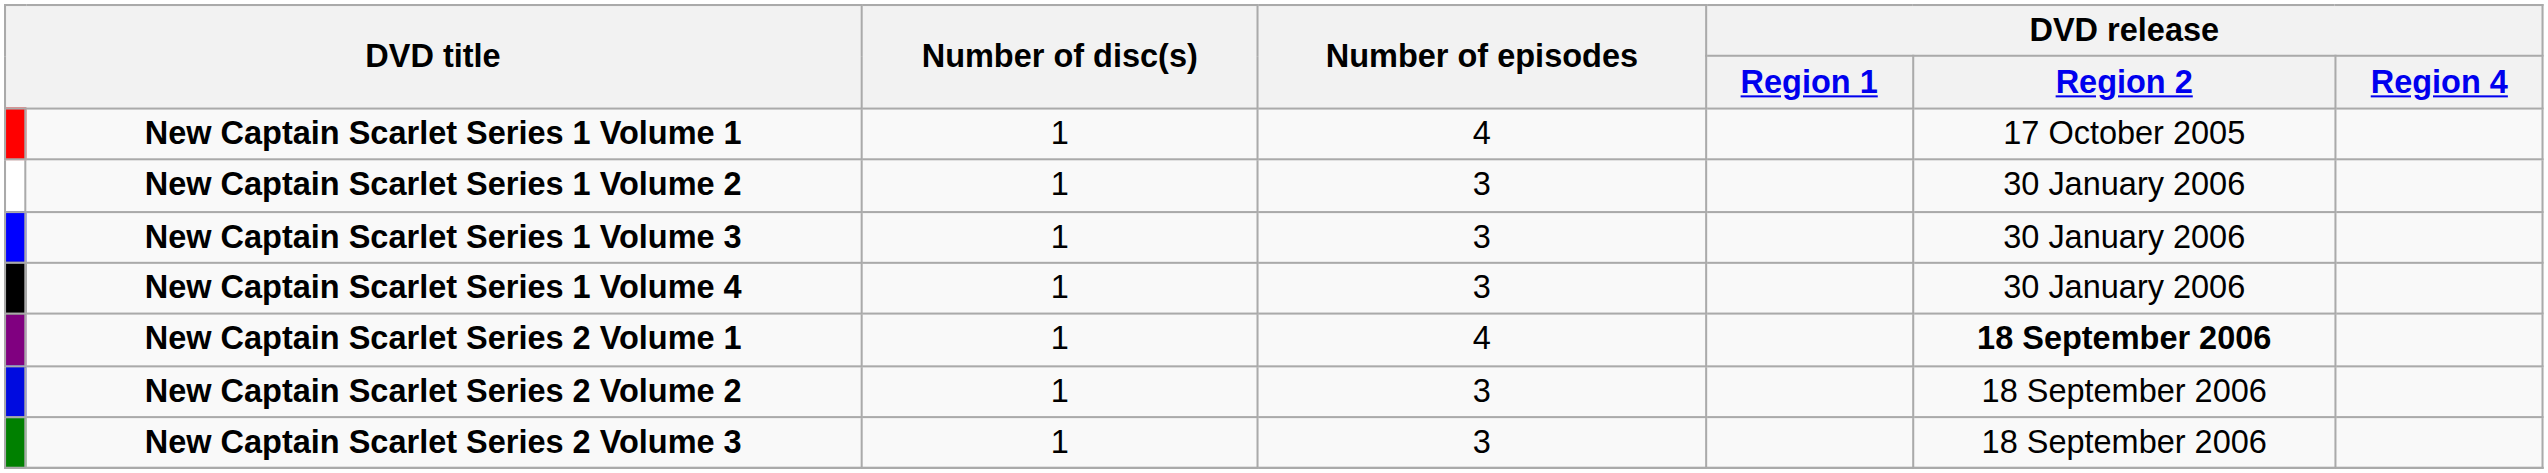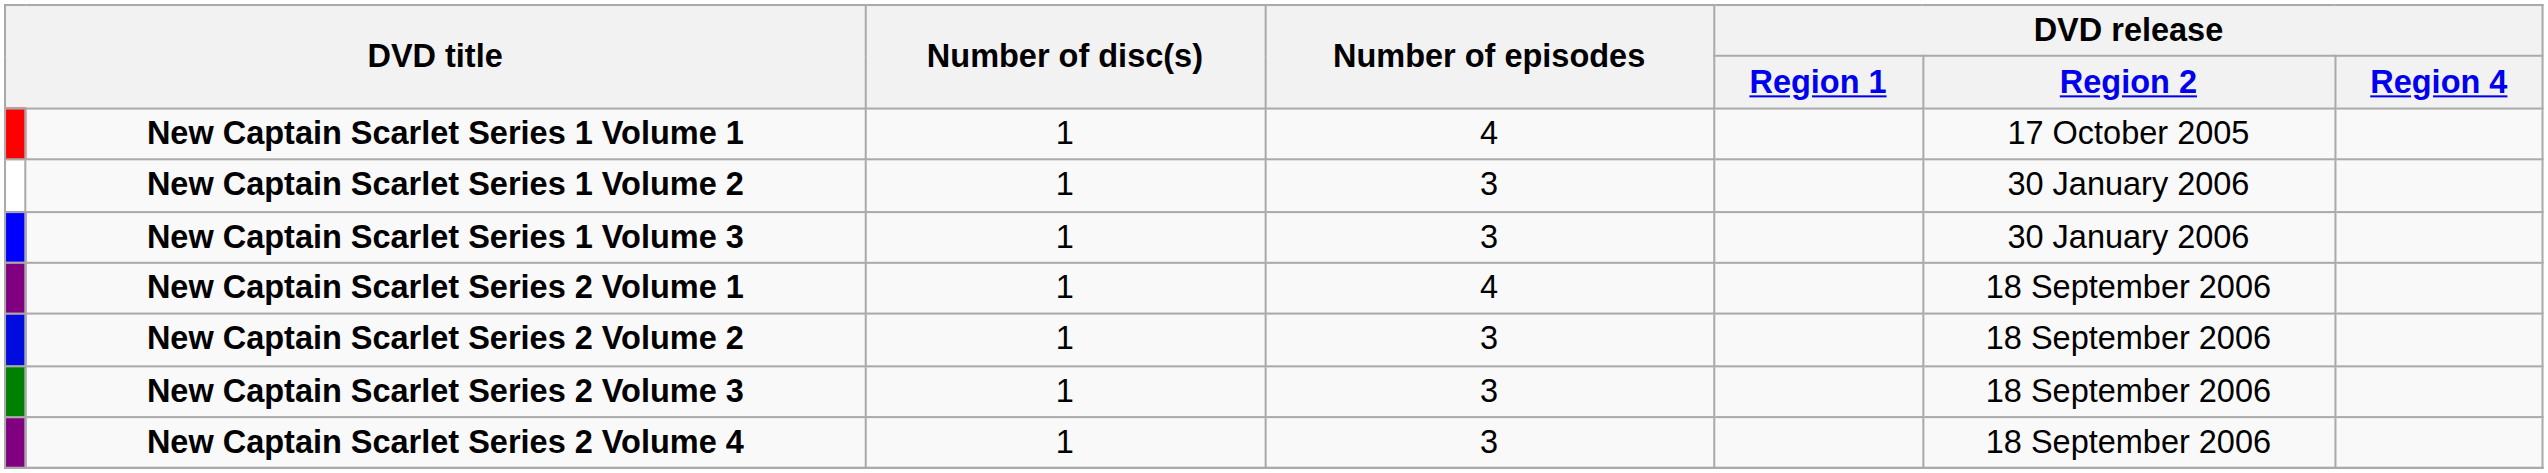- row: (443, 287)
(2124, 339) bold -> (2128, 287) normal
+ row: (445, 442)
